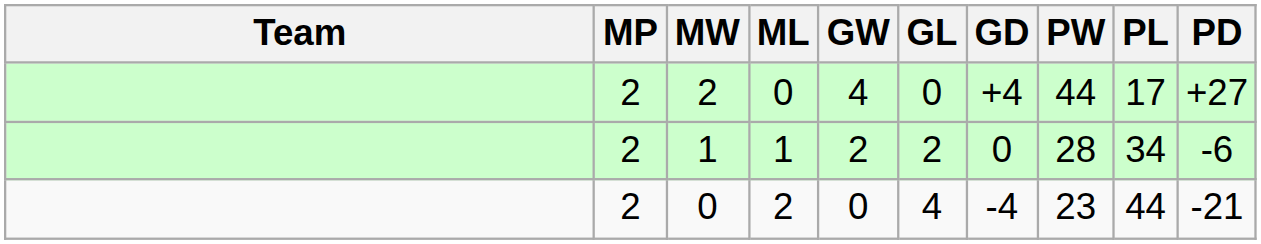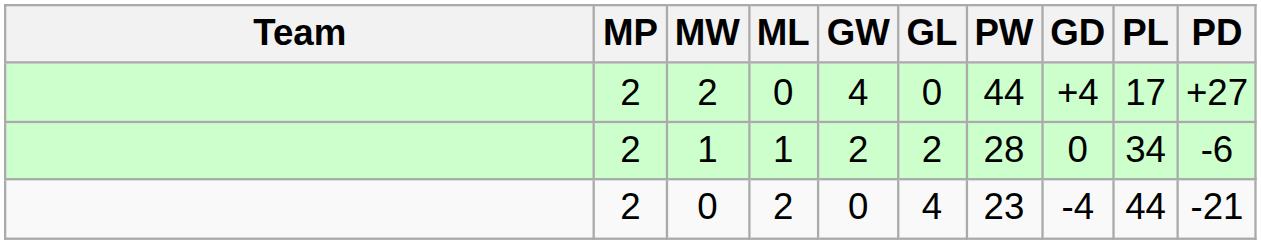columns swapped: (1002, 33) <-> (1076, 33)
